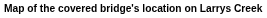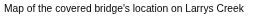(136, 9) bold -> (127, 9) normal
